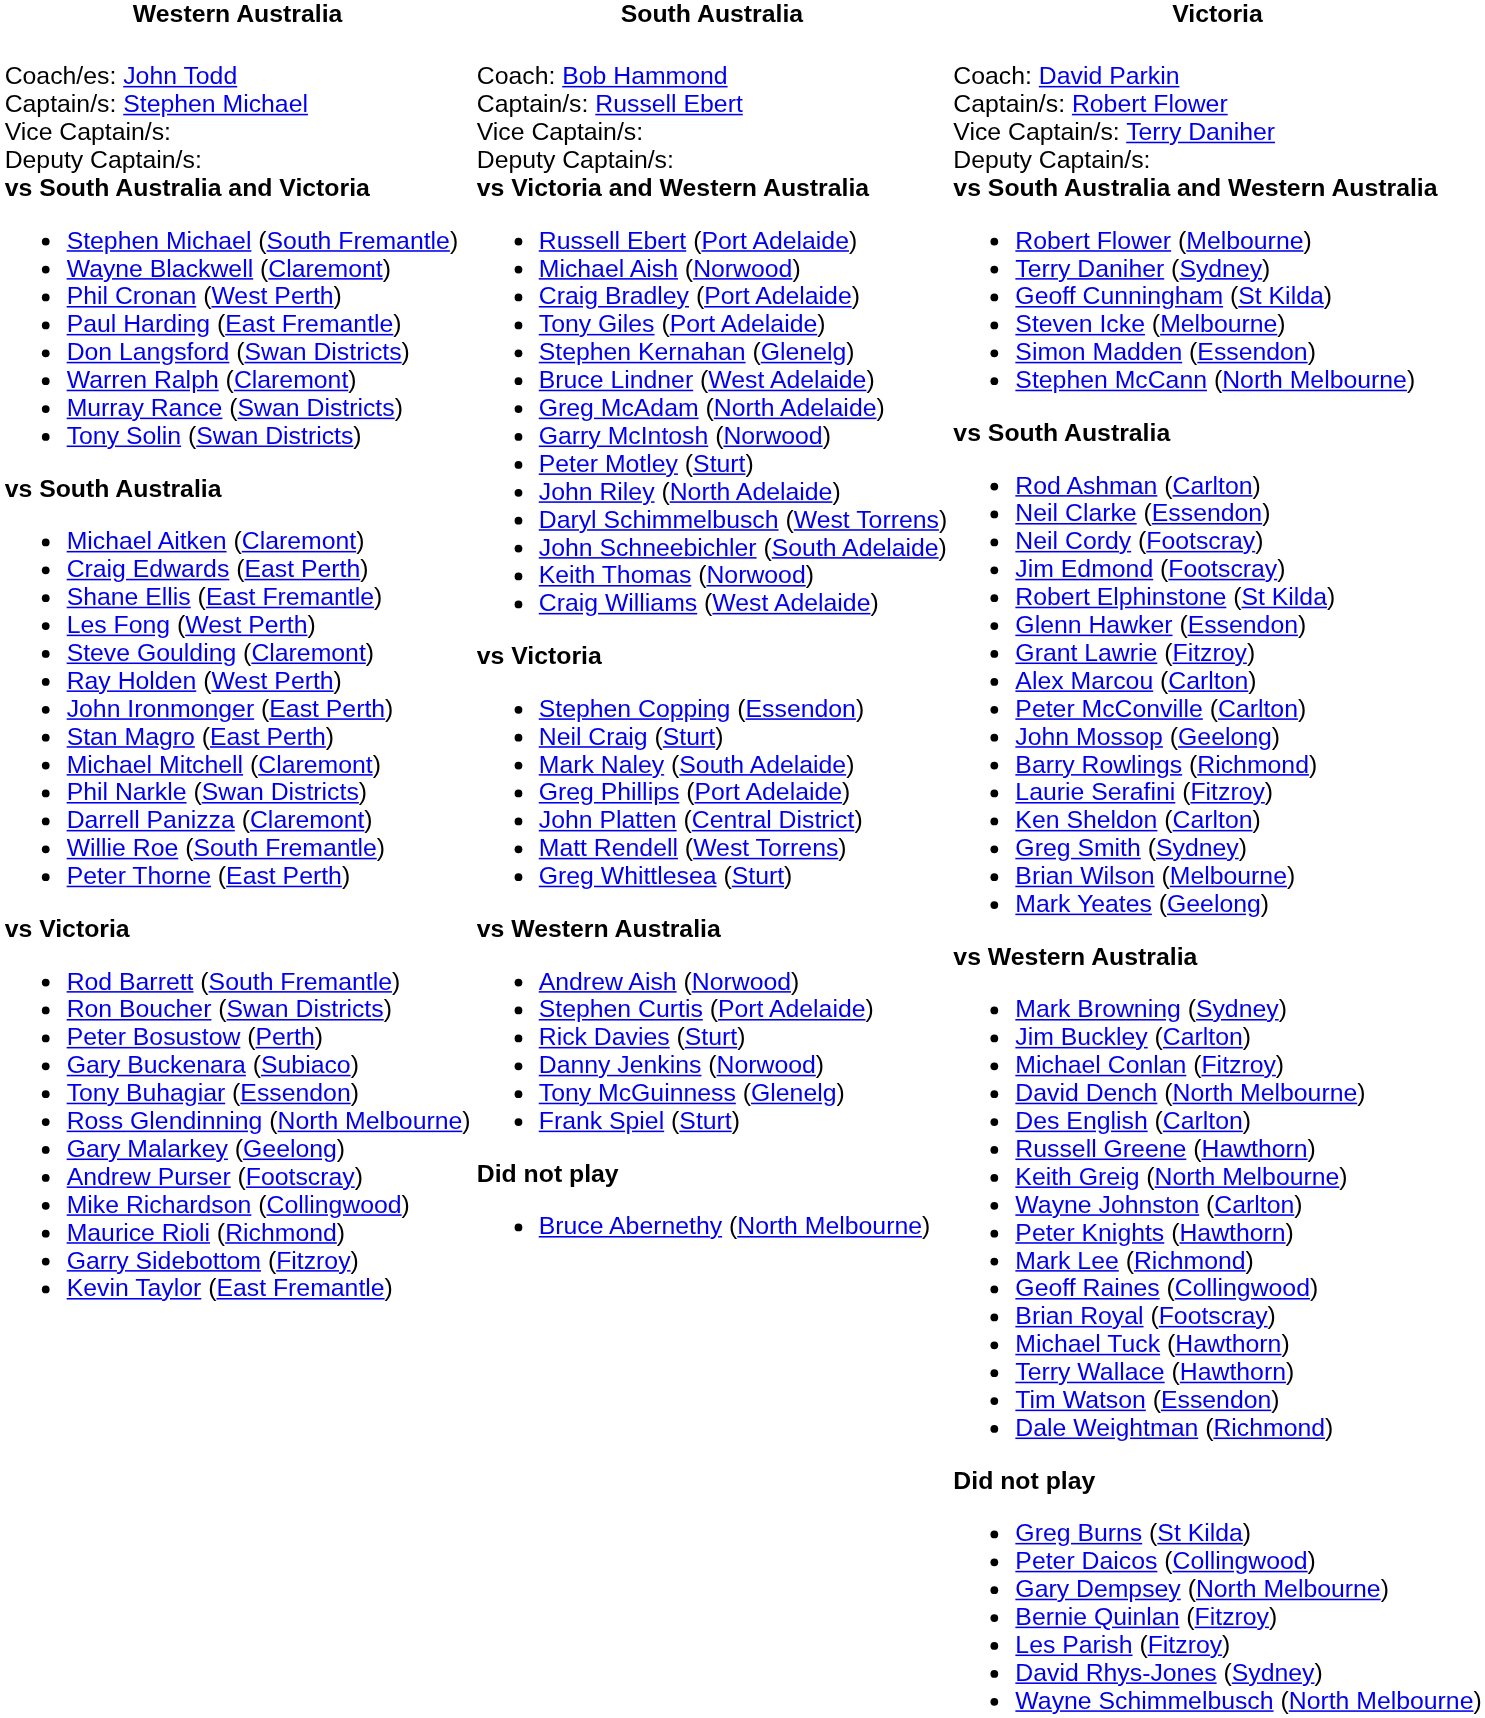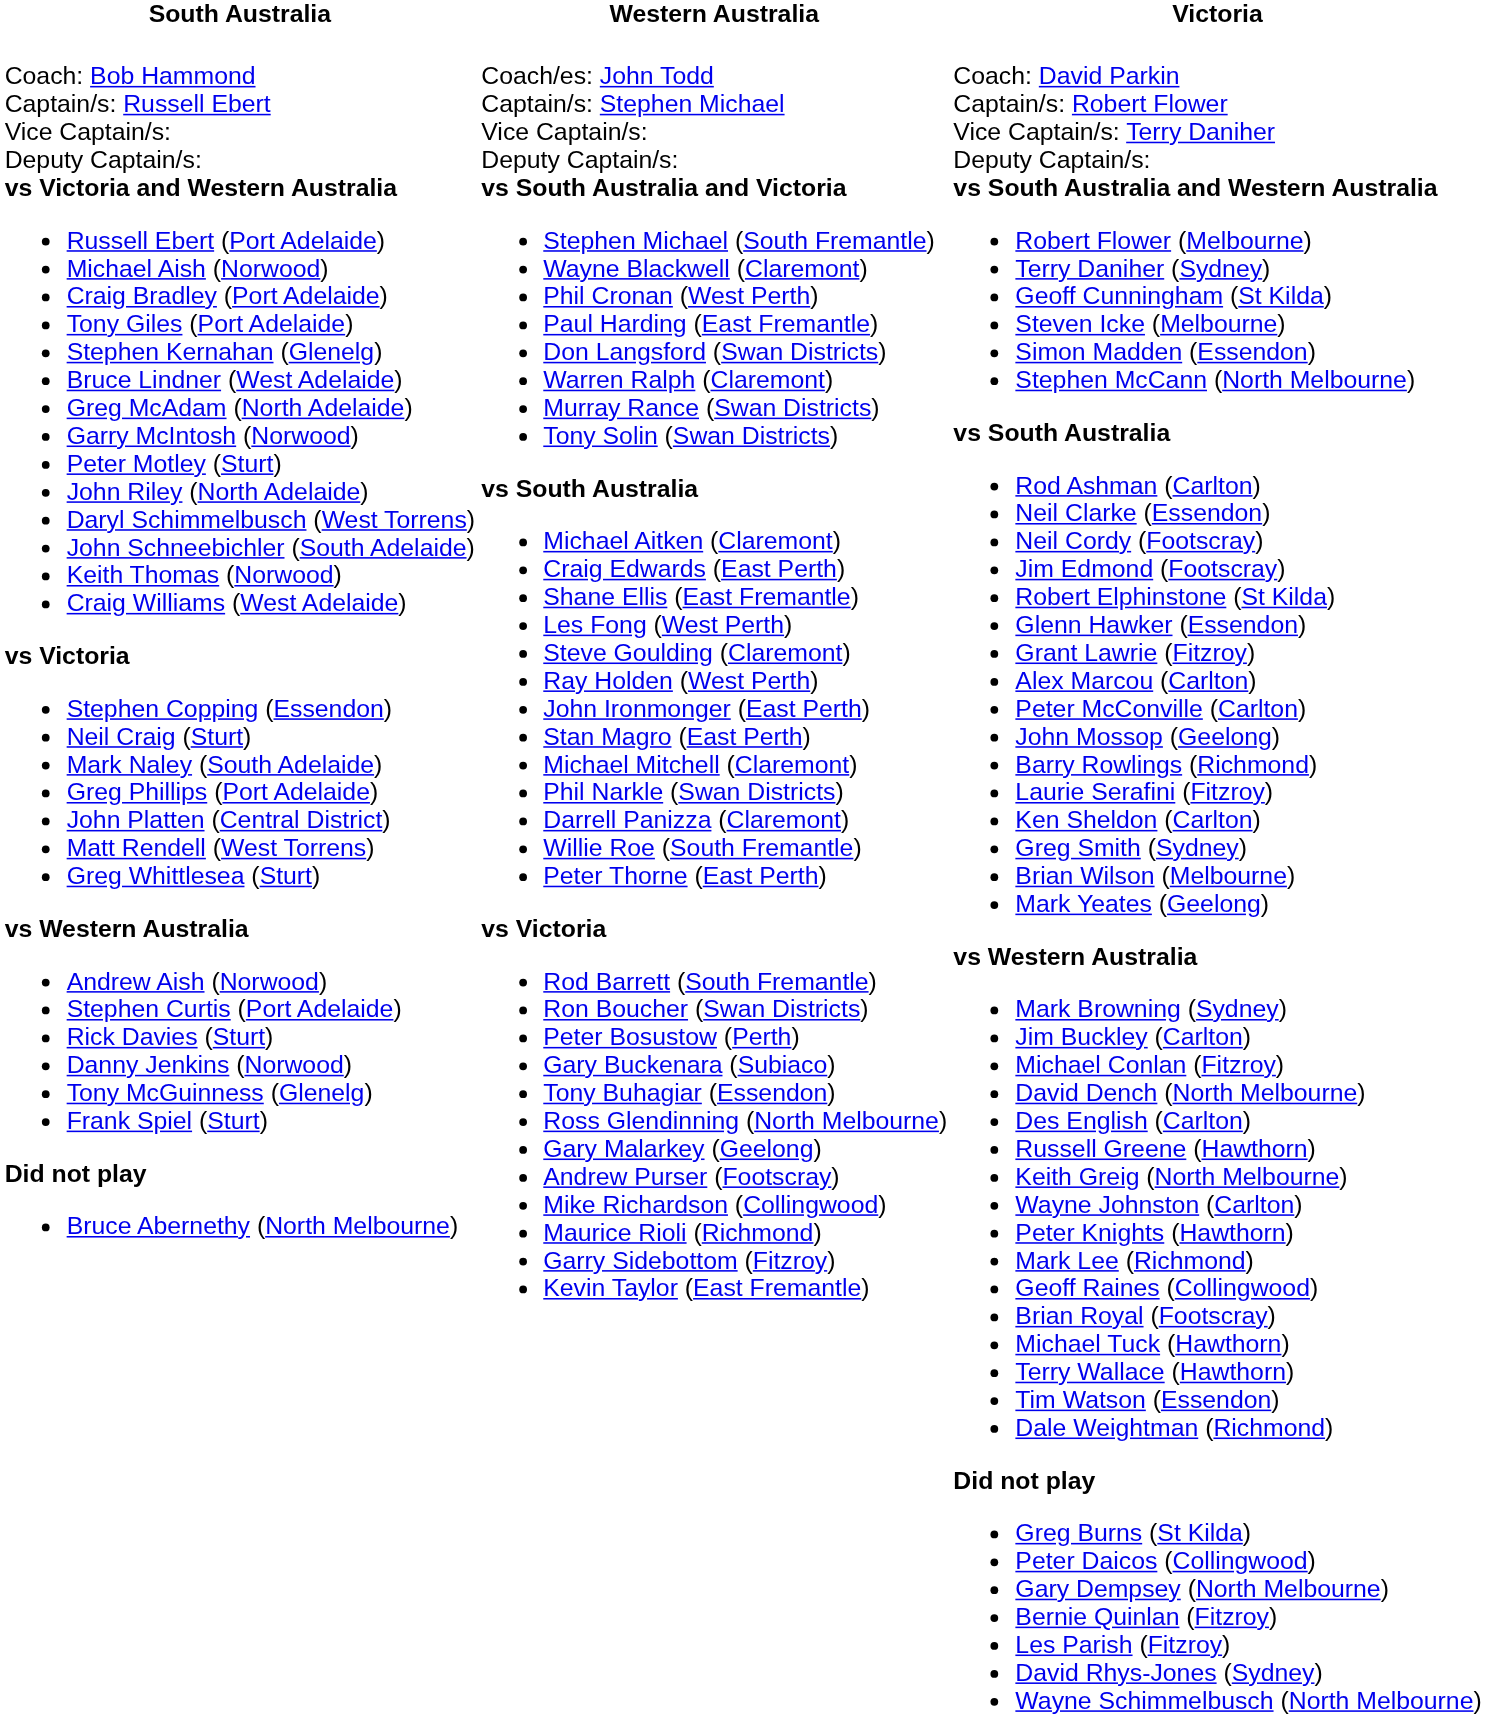columns swapped: (238, 14) <-> (712, 14)
